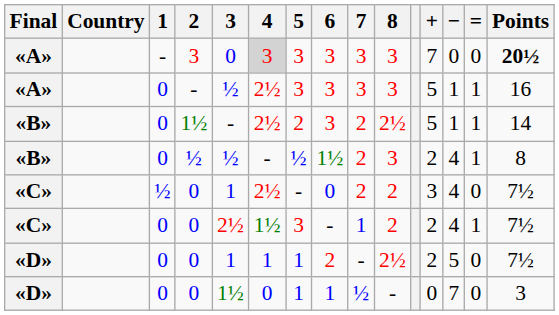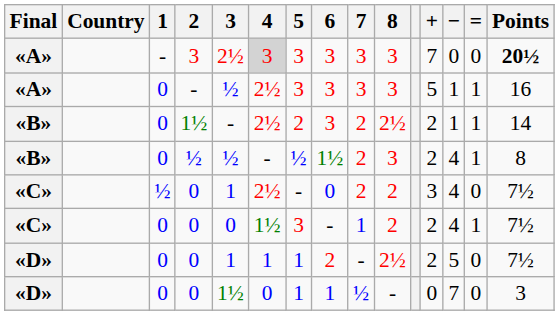(231, 55) 0 -> (231, 55) 2½
(432, 123) 5 -> (432, 123) 2
(231, 225) 2½ -> (231, 225) 0
